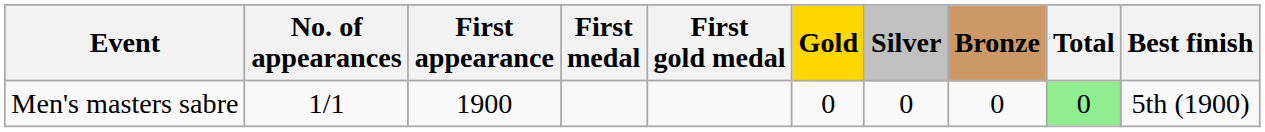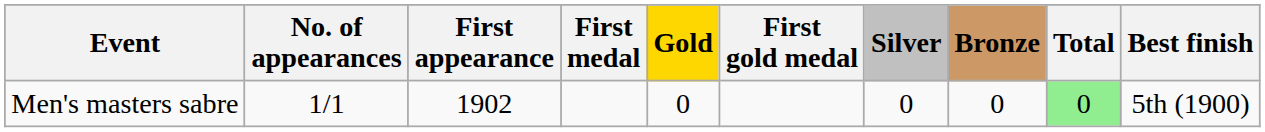columns swapped: (720, 42) <-> (828, 42)
(484, 103) 1900 -> (484, 103) 1902
